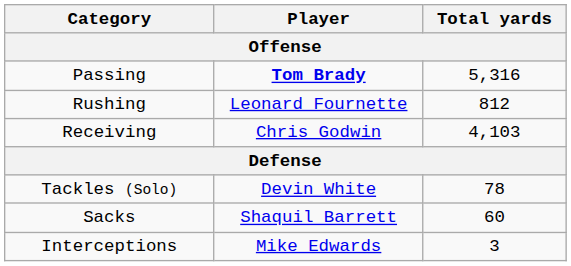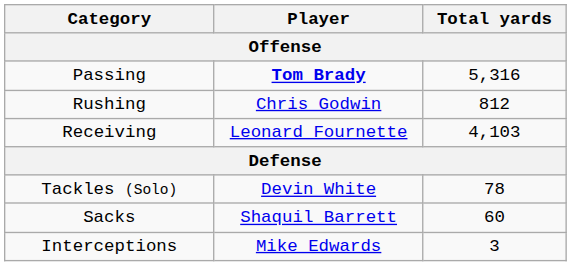(319, 104) Leonard Fournette -> (319, 104) Chris Godwin
(319, 132) Chris Godwin -> (319, 132) Leonard Fournette
